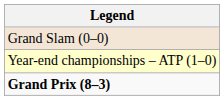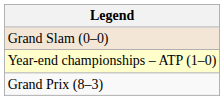(59, 83) bold -> (55, 83) normal
